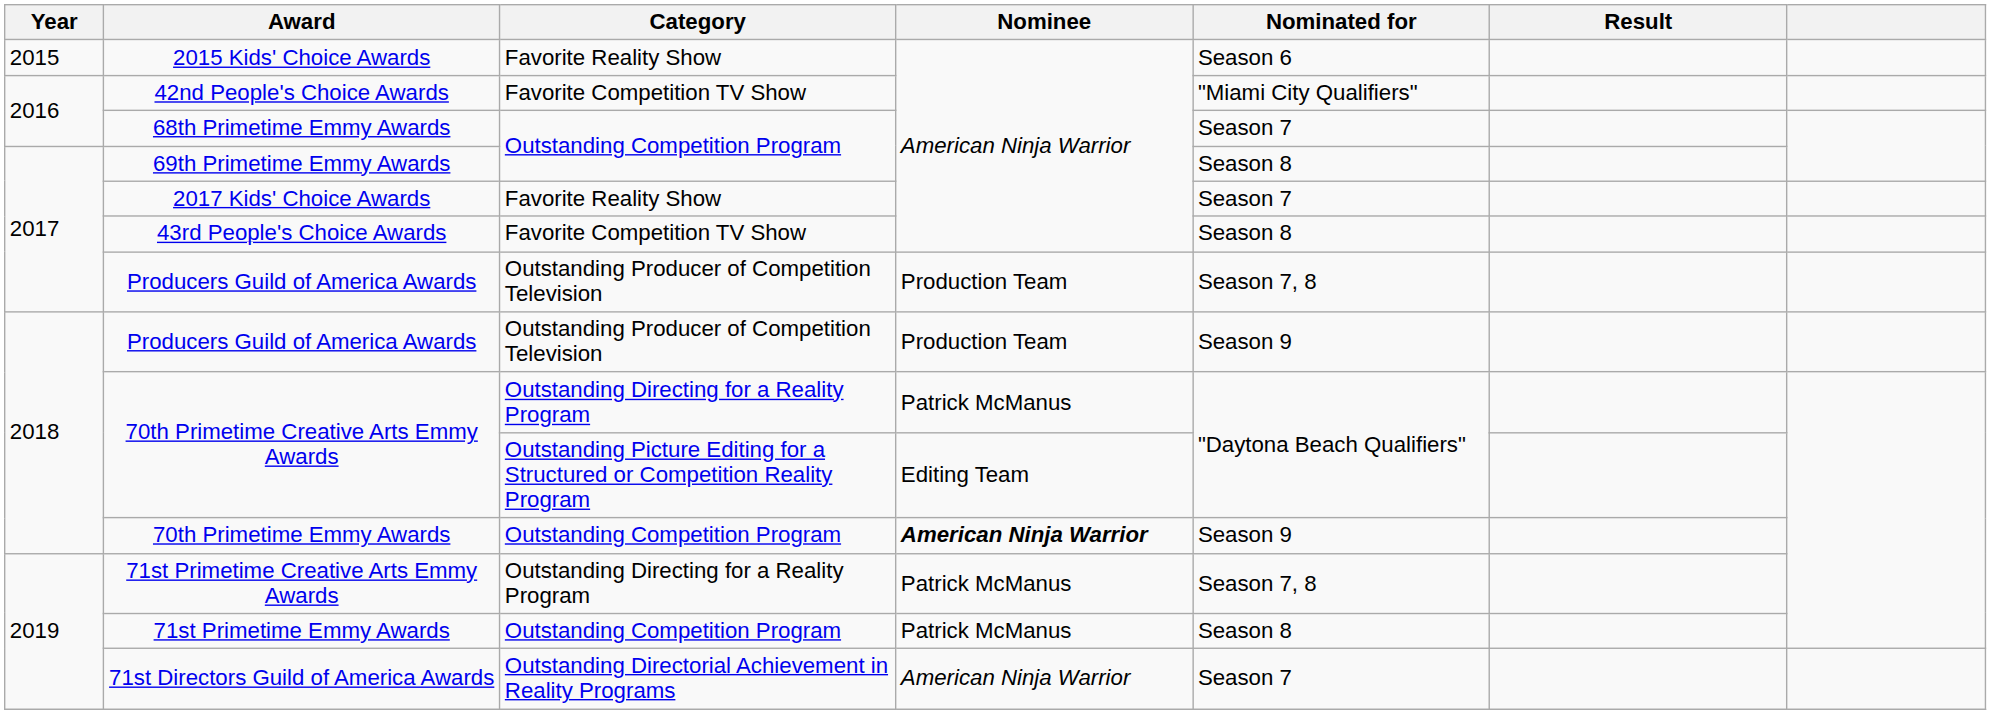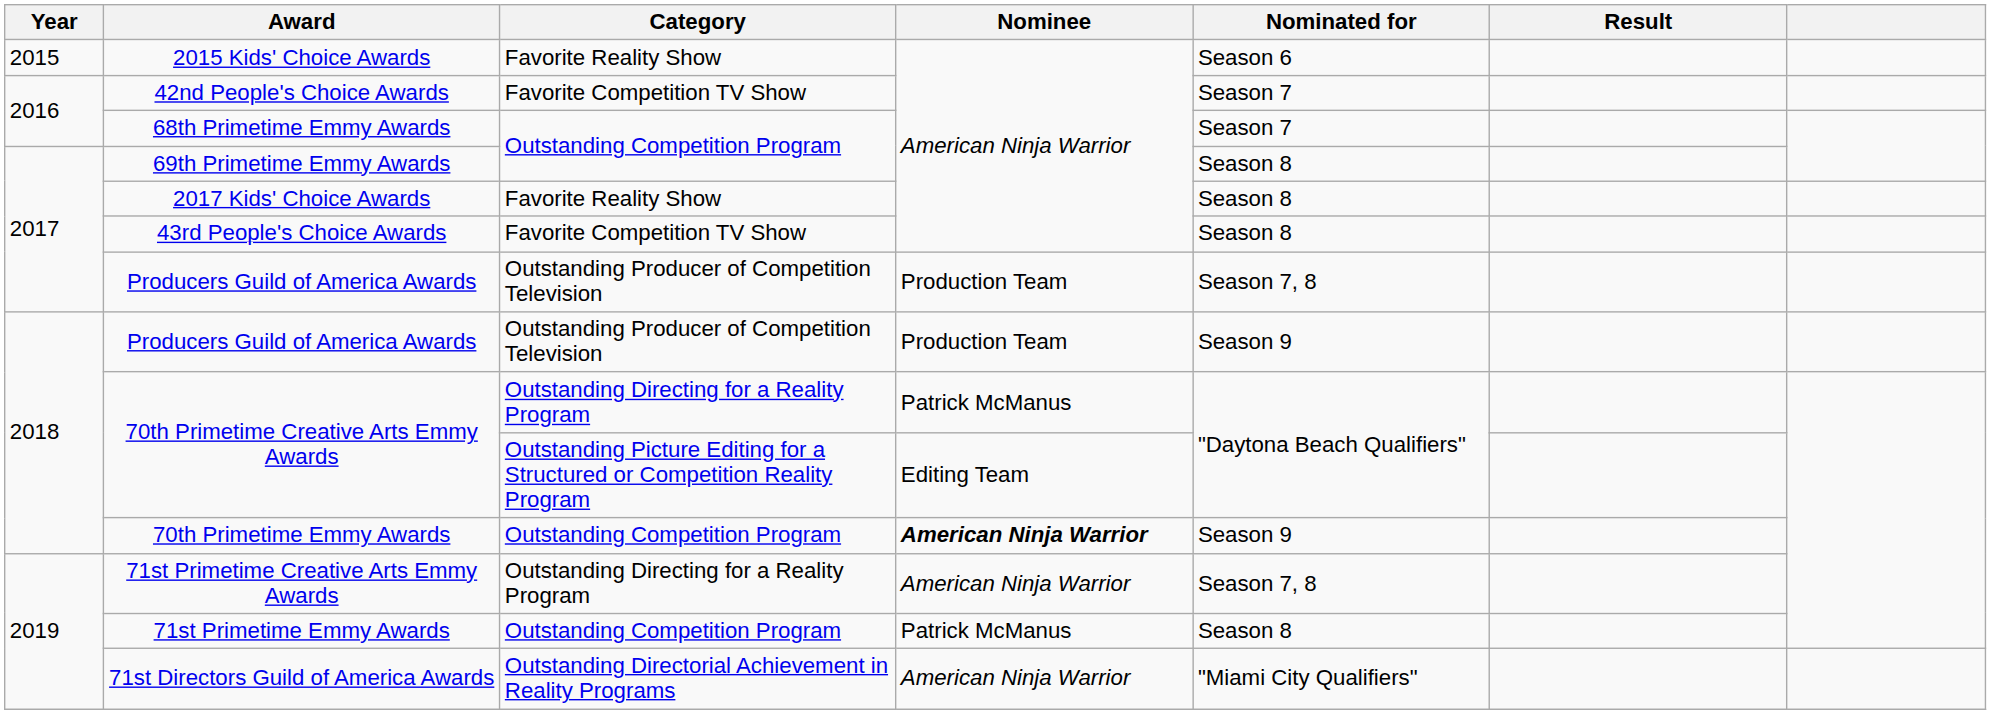(1308, 92) "Miami City Qualifiers" -> (1245, 92) Season 7
(1245, 198) Season 7 -> (1245, 198) Season 8
(986, 583) Patrick McManus -> (1016, 583) American Ninja Warrior
(1245, 678) Season 7 -> (1308, 678) "Miami City Qualifiers"
